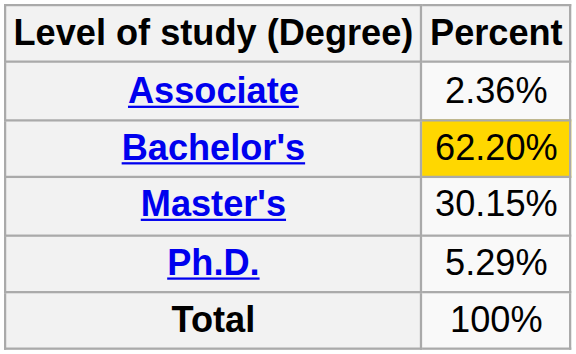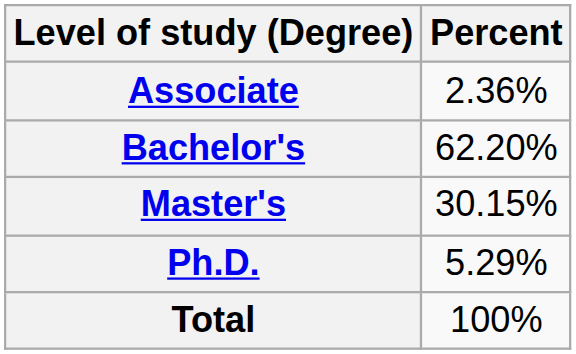(496, 147) gold background -> (496, 147) no background
